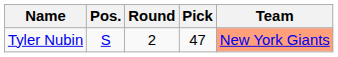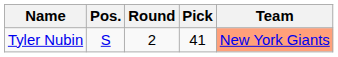(198, 39) 47 -> (198, 39) 41
